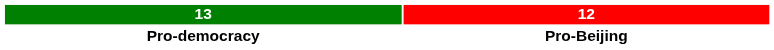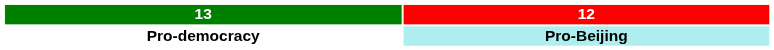(586, 35) no background -> (586, 35) paleturquoise background
